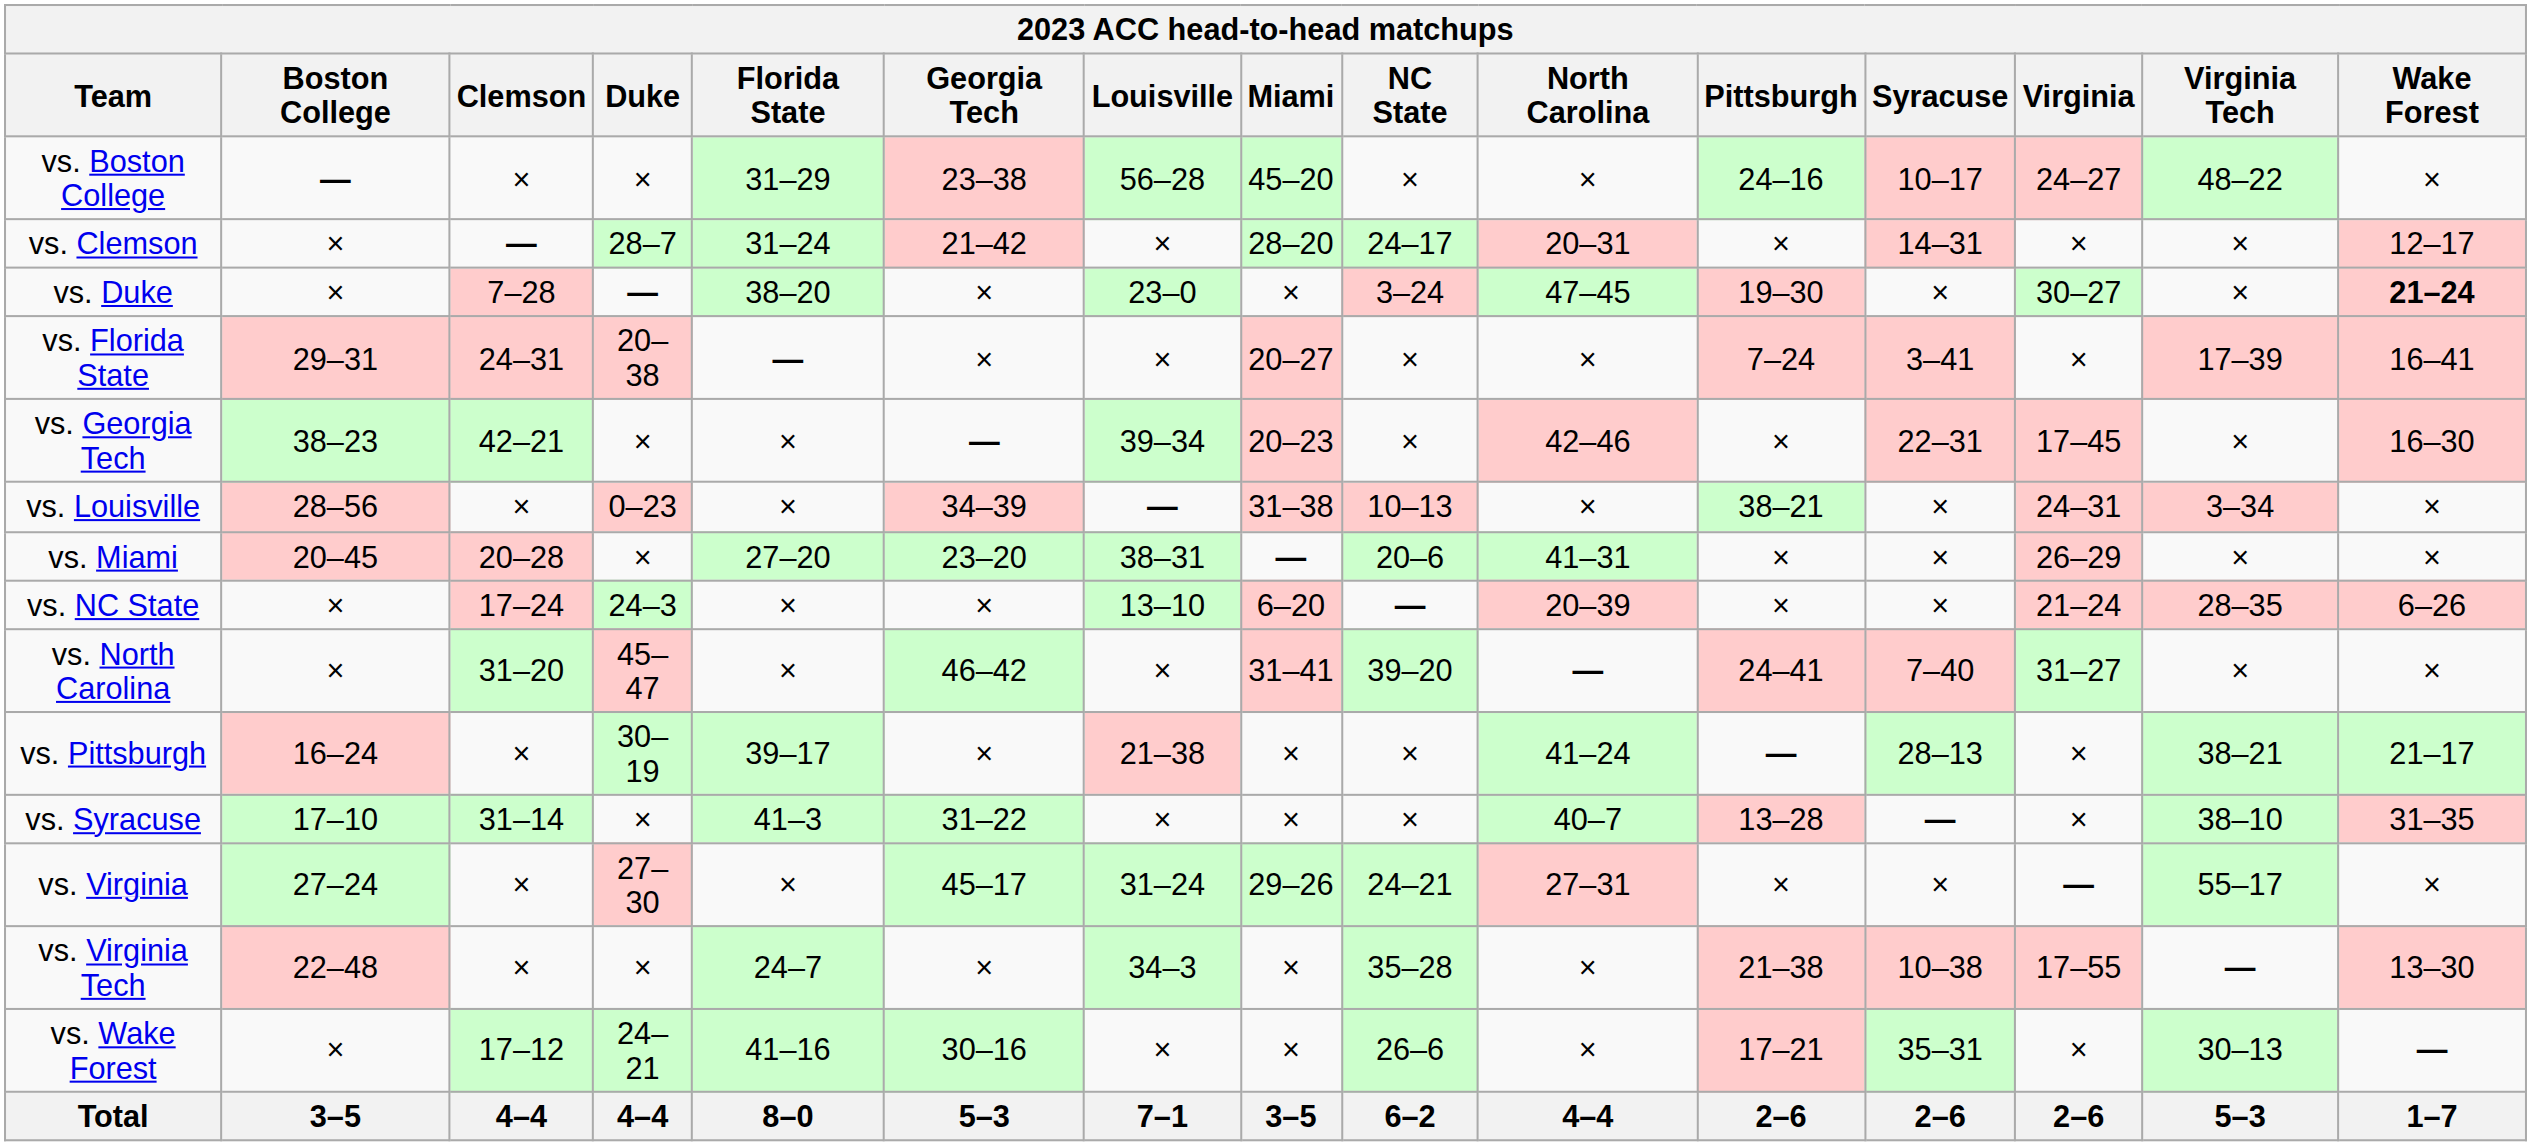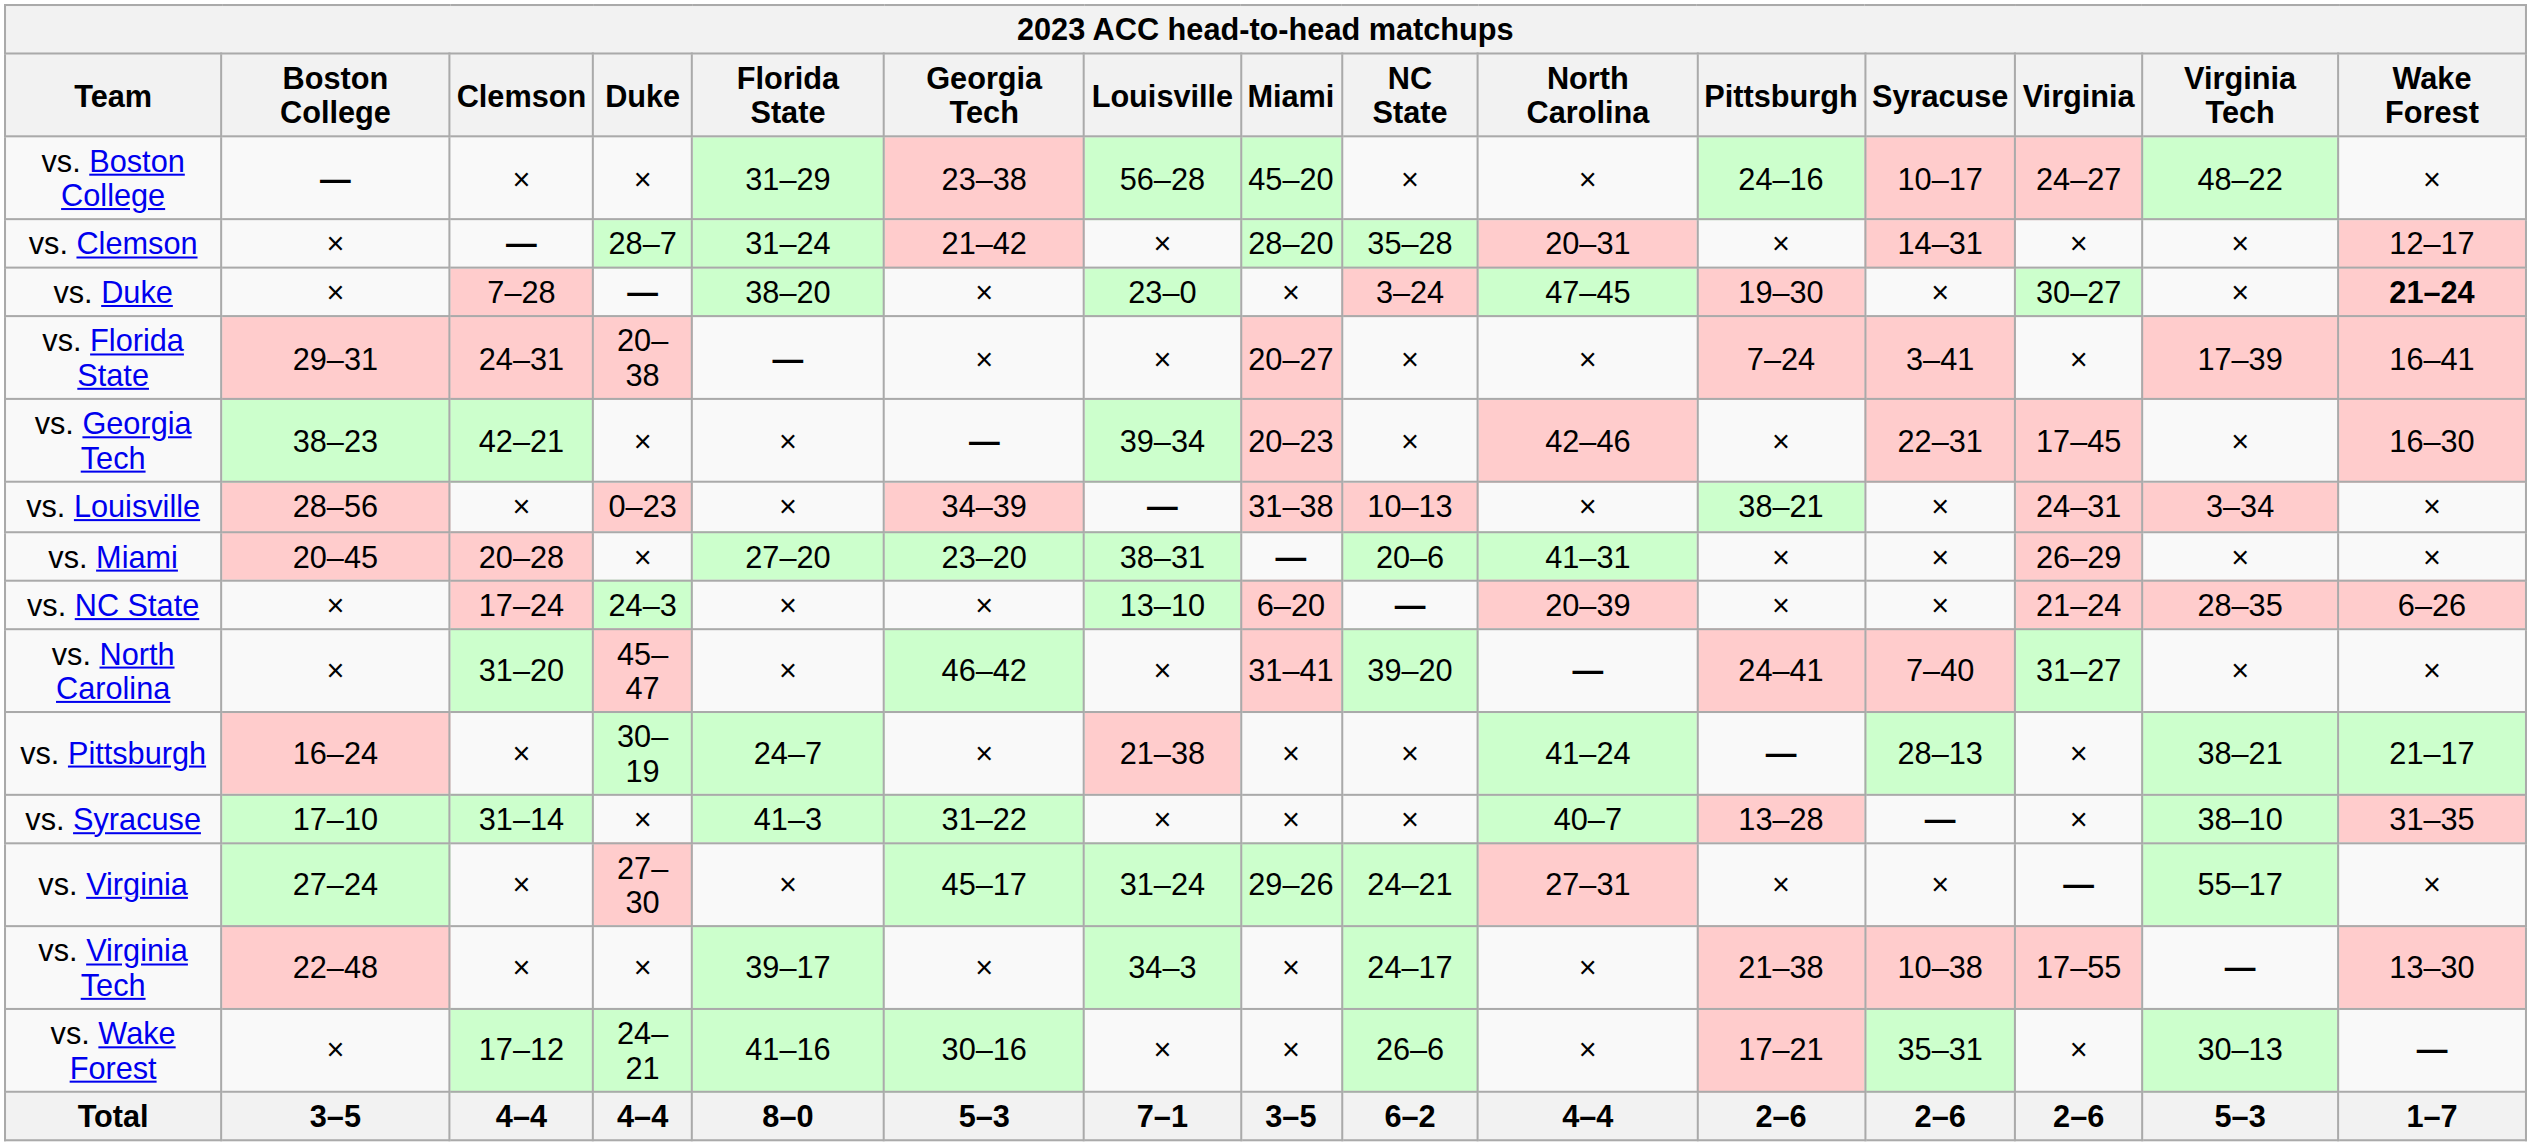(1410, 244) 24–17 -> (1410, 244) 35–28
(788, 753) 39–17 -> (788, 753) 24–7
(788, 968) 24–7 -> (788, 968) 39–17
(1410, 968) 35–28 -> (1410, 968) 24–17
